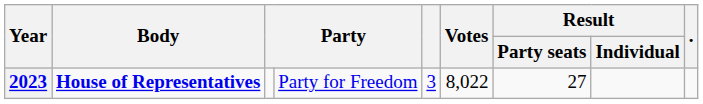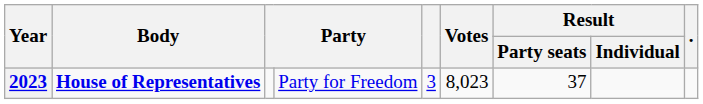(467, 83) 8,022 -> (467, 83) 8,023
(577, 83) 27 -> (577, 83) 37
